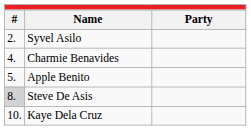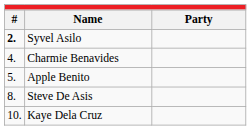(12, 39) normal -> (12, 39) bold
(12, 96) lightgrey background -> (12, 96) no background
